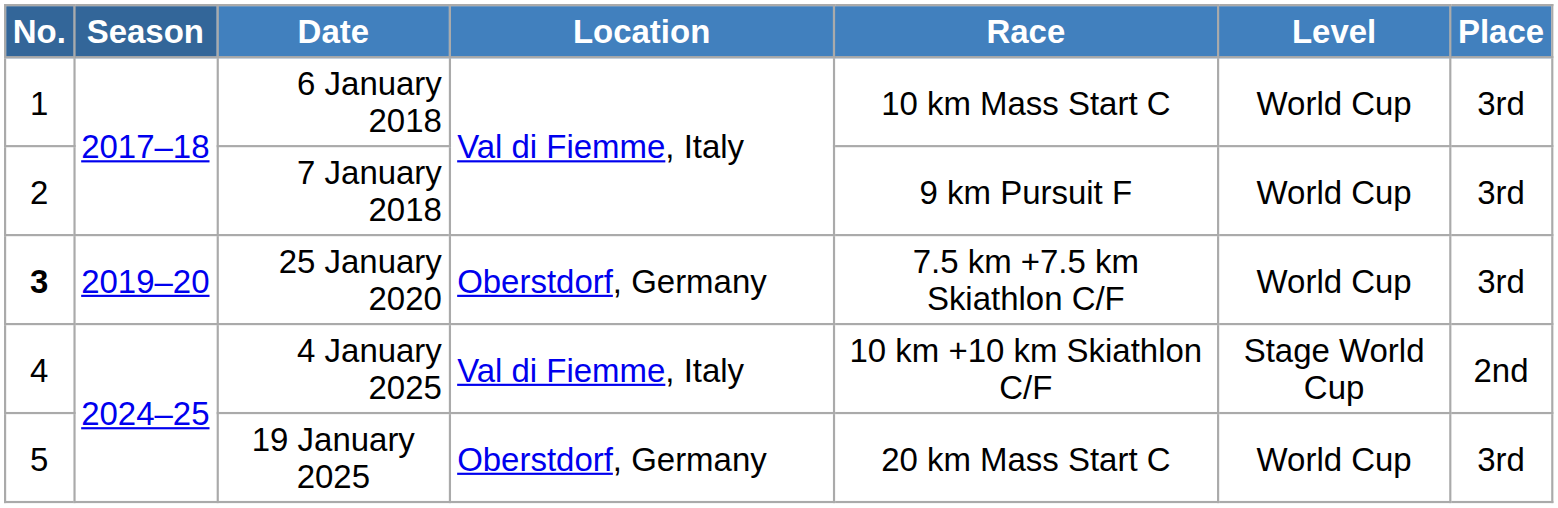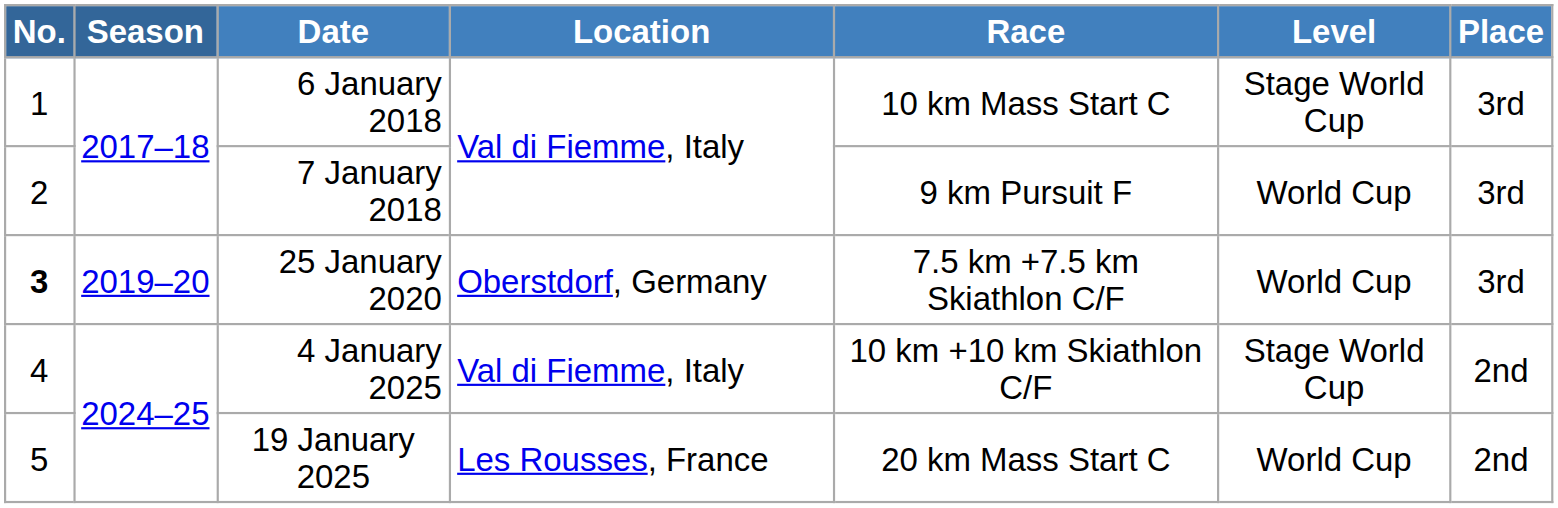(1334, 102) World Cup -> (1334, 102) Stage World Cup
(612, 458) Oberstdorf, Germany -> (613, 458) Les Rousses, France
(1501, 458) 3rd -> (1501, 458) 2nd
